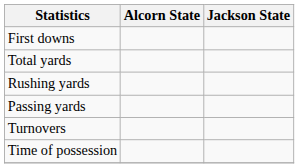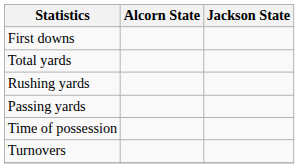rows swapped: (37, 128) <-> (62, 151)
